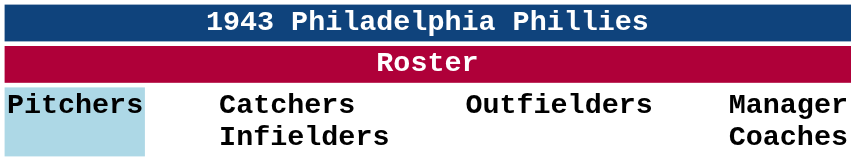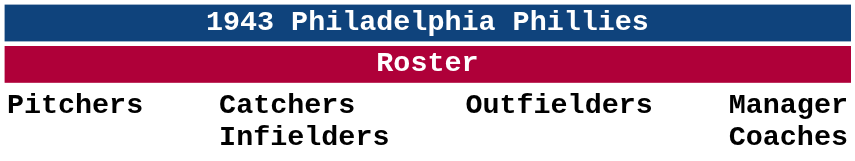(75, 106) lightblue background -> (75, 106) no background
